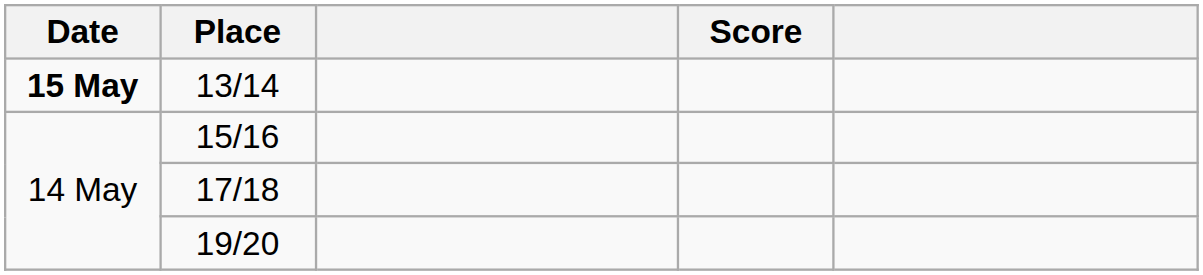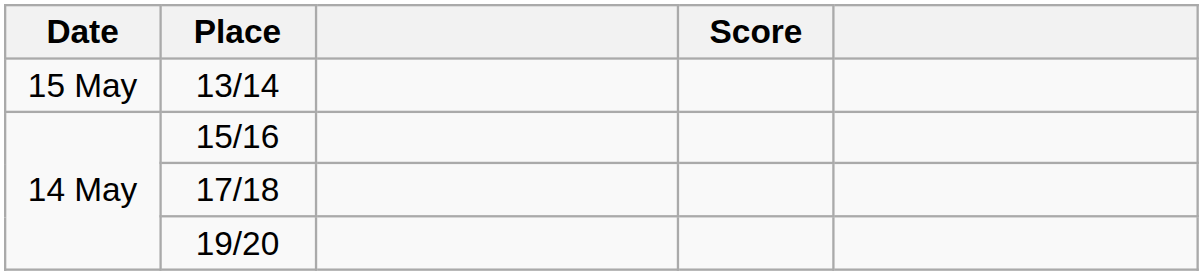(83, 85) bold -> (83, 85) normal
